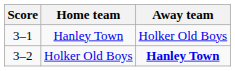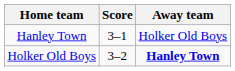columns swapped: (88, 14) <-> (23, 14)
